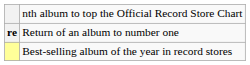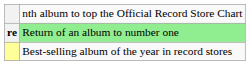(101, 33) no background -> (101, 33) lightgreen background
